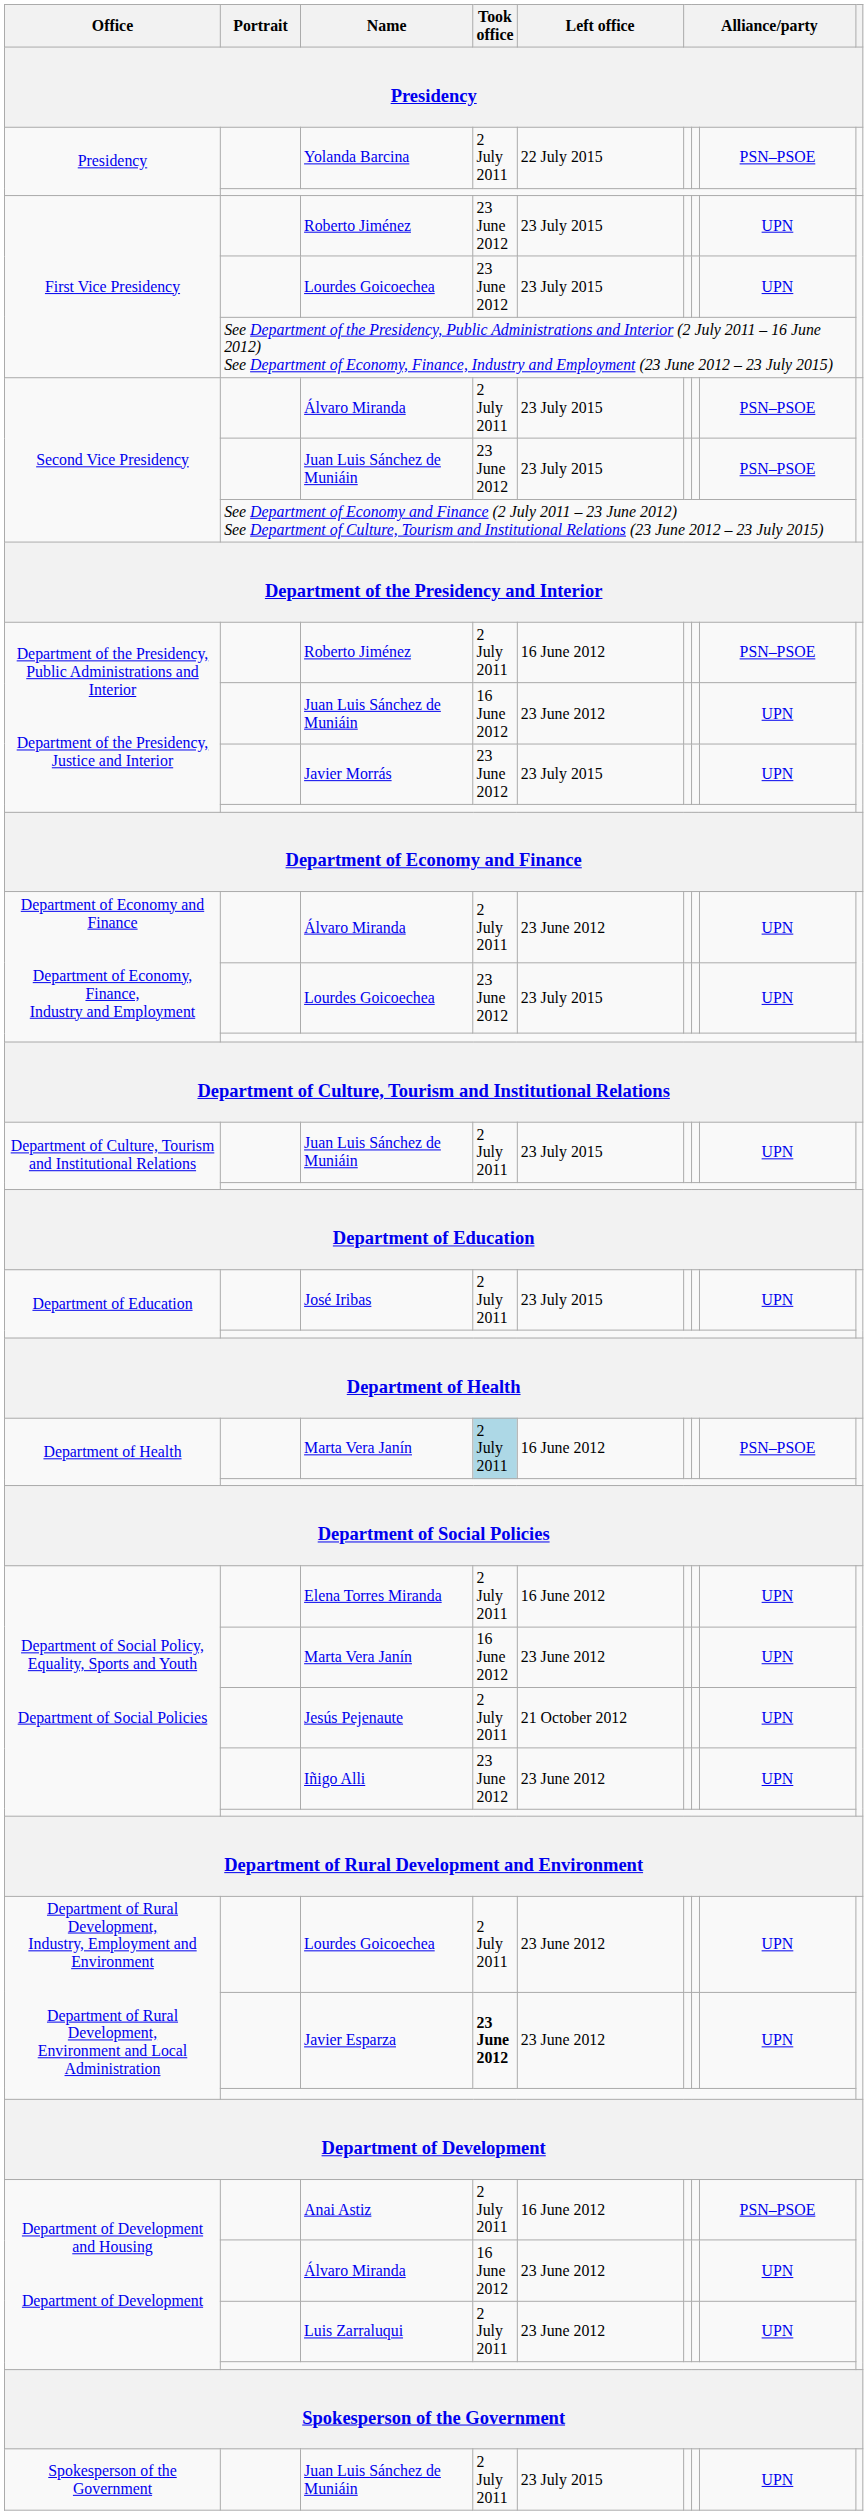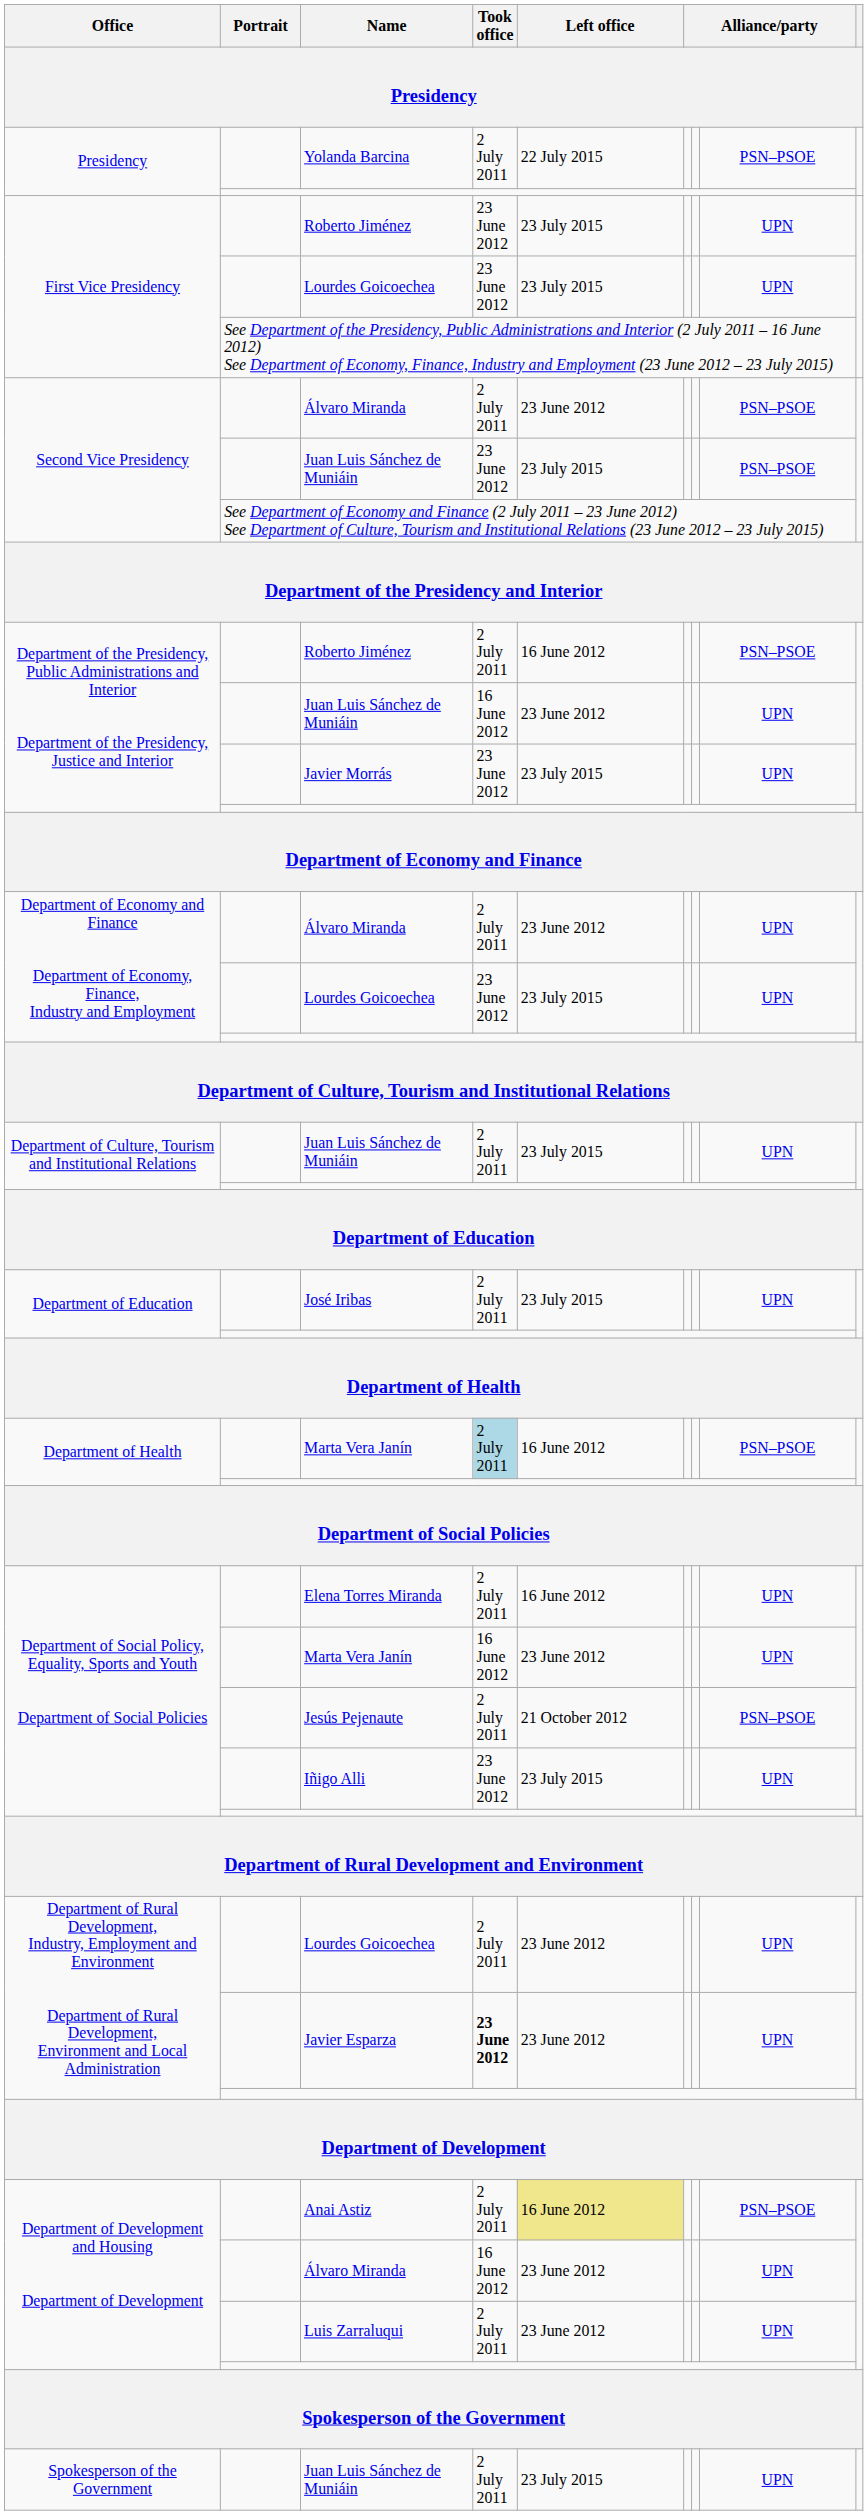(562, 408) 23 July 2015 -> (563, 408) 23 June 2012
(777, 1717) UPN -> (777, 1717) PSN–PSOE
(563, 1778) 23 June 2012 -> (562, 1778) 23 July 2015
(563, 2209) no background -> (563, 2209) khaki background
